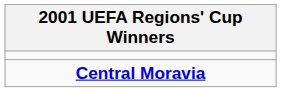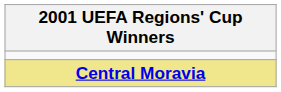(141, 73) no background -> (141, 73) khaki background
